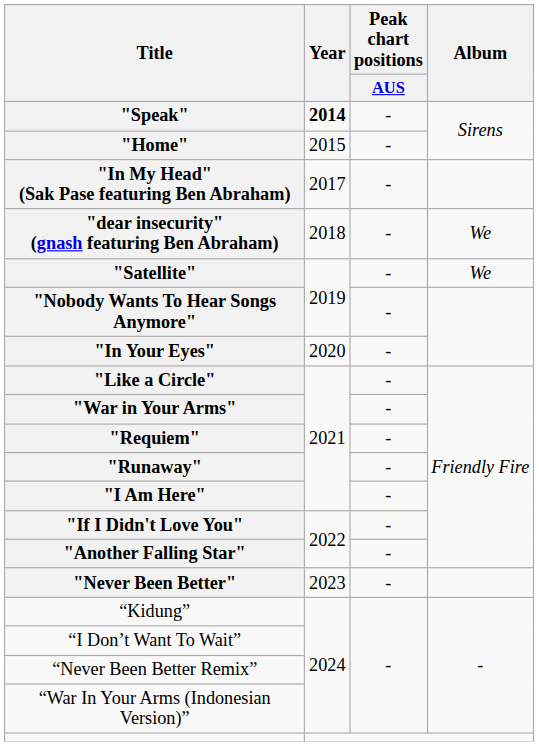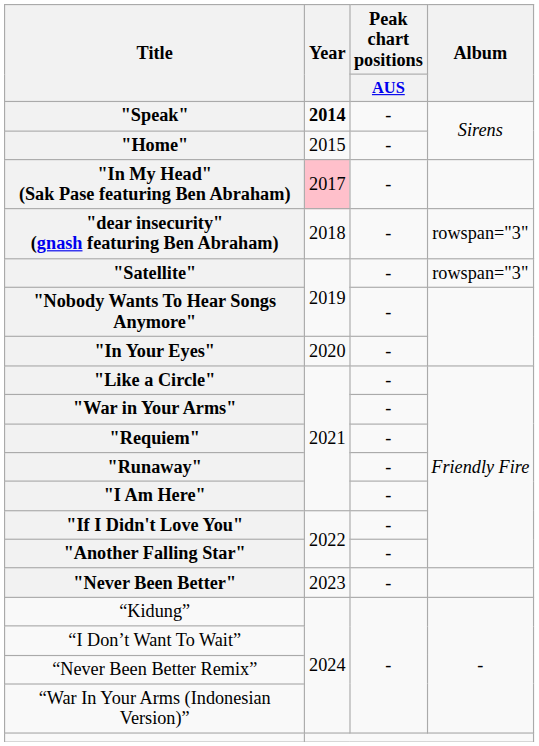(327, 184) no background -> (327, 184) pink background
(480, 233) We -> (480, 233) rowspan="3"
(480, 272) We -> (480, 272) rowspan="3"
